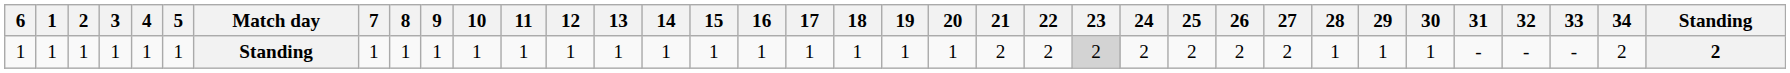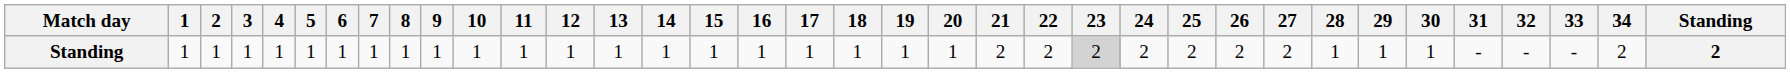columns swapped: (276, 19) <-> (20, 19)
